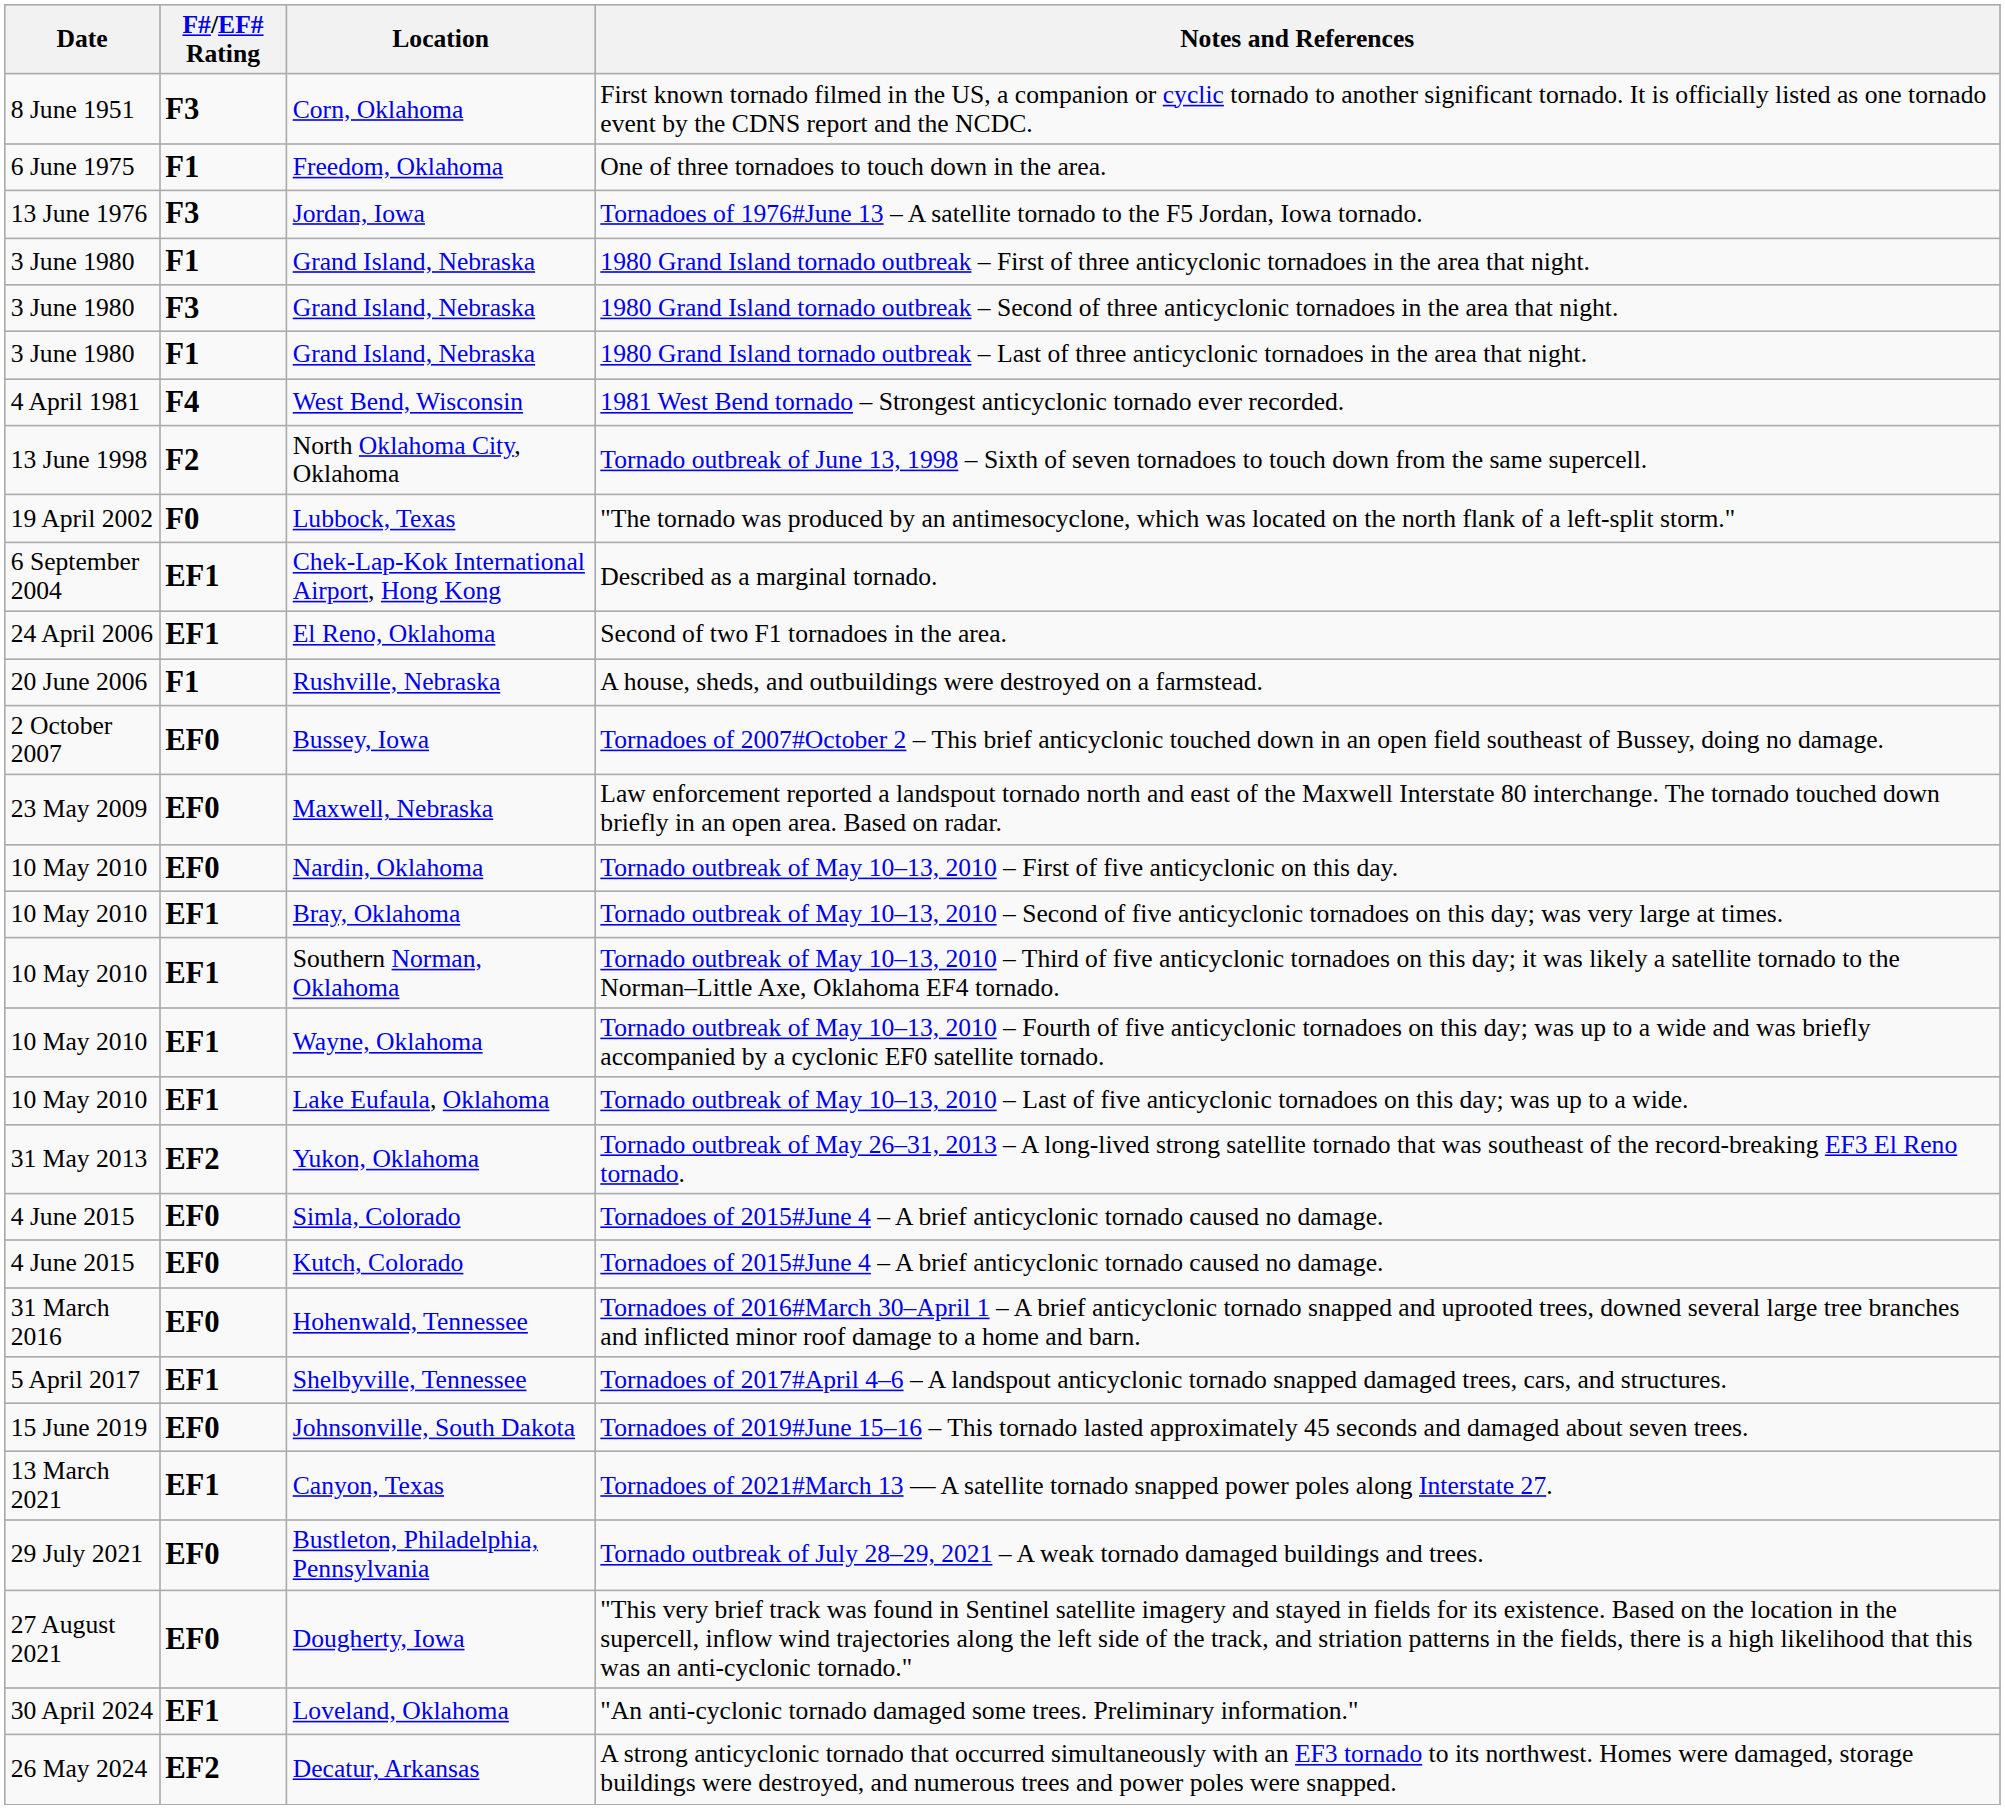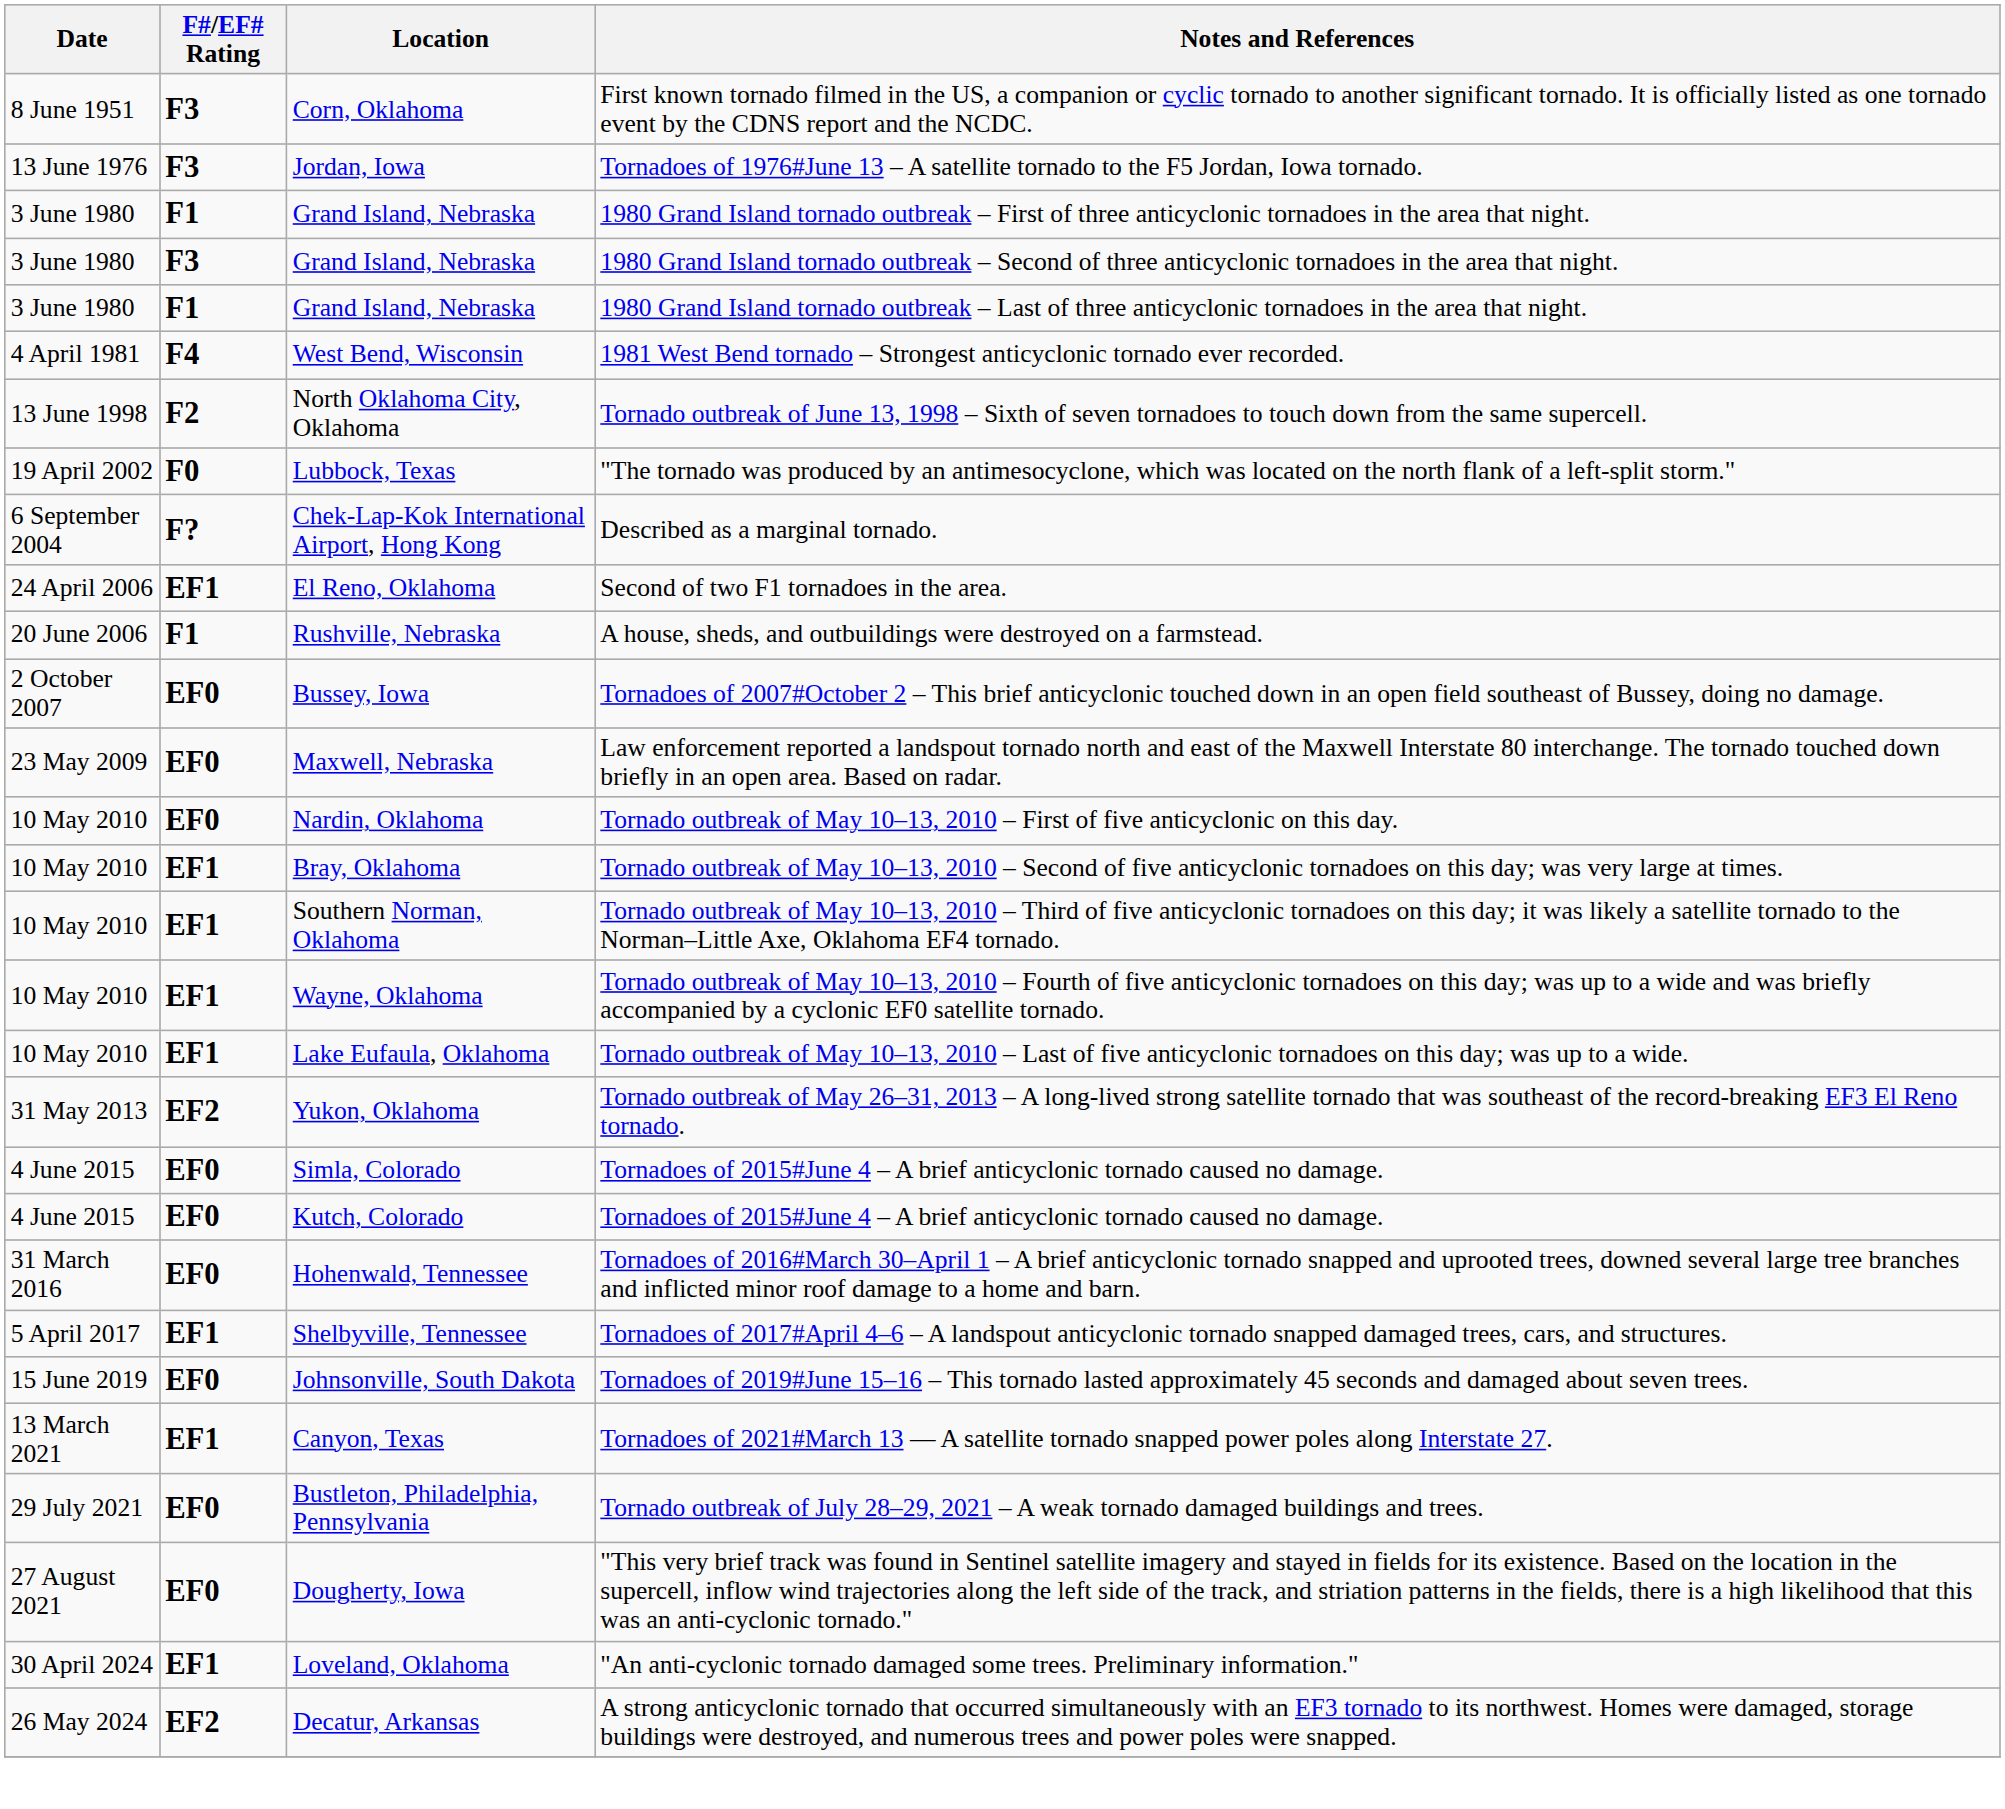- row: (398, 166)
(192, 576) EF1 -> (182, 529) F?
